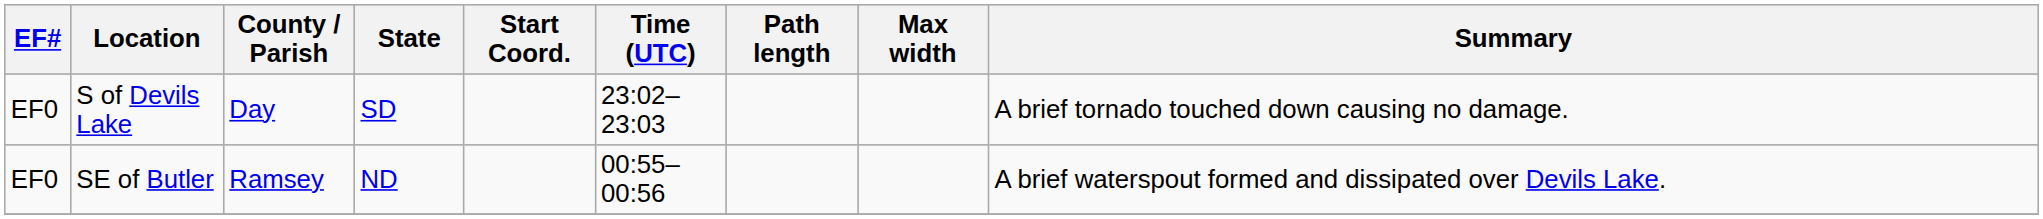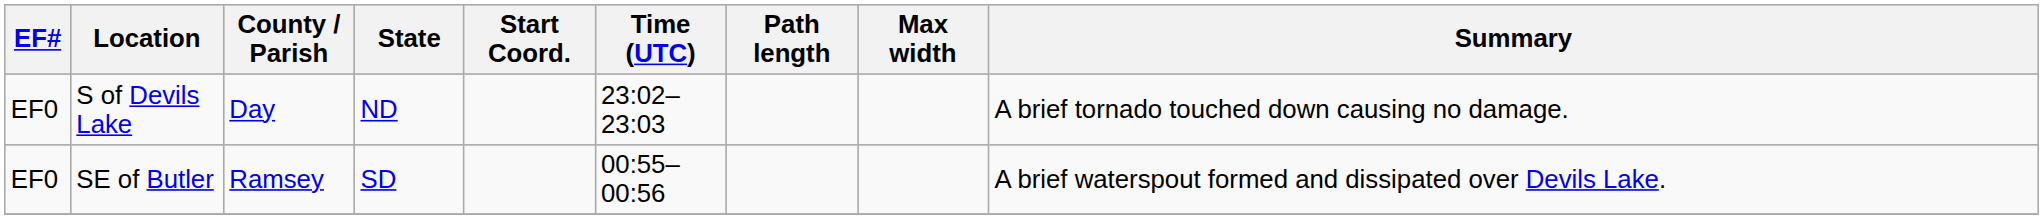(378, 109) SD -> (379, 109) ND
(379, 179) ND -> (378, 179) SD
